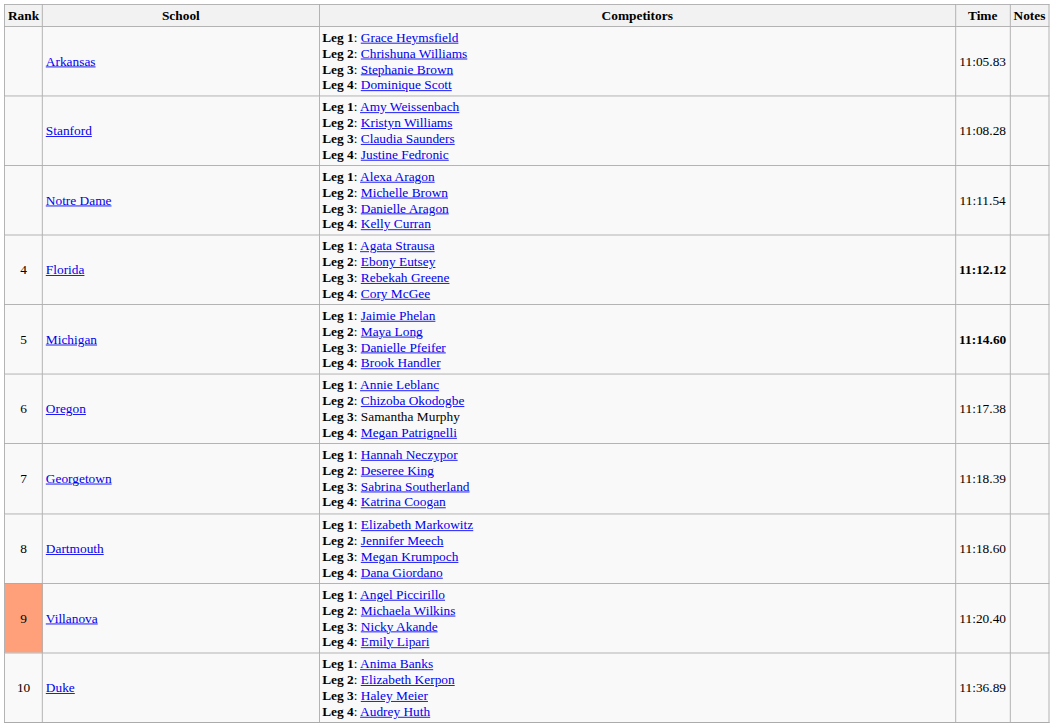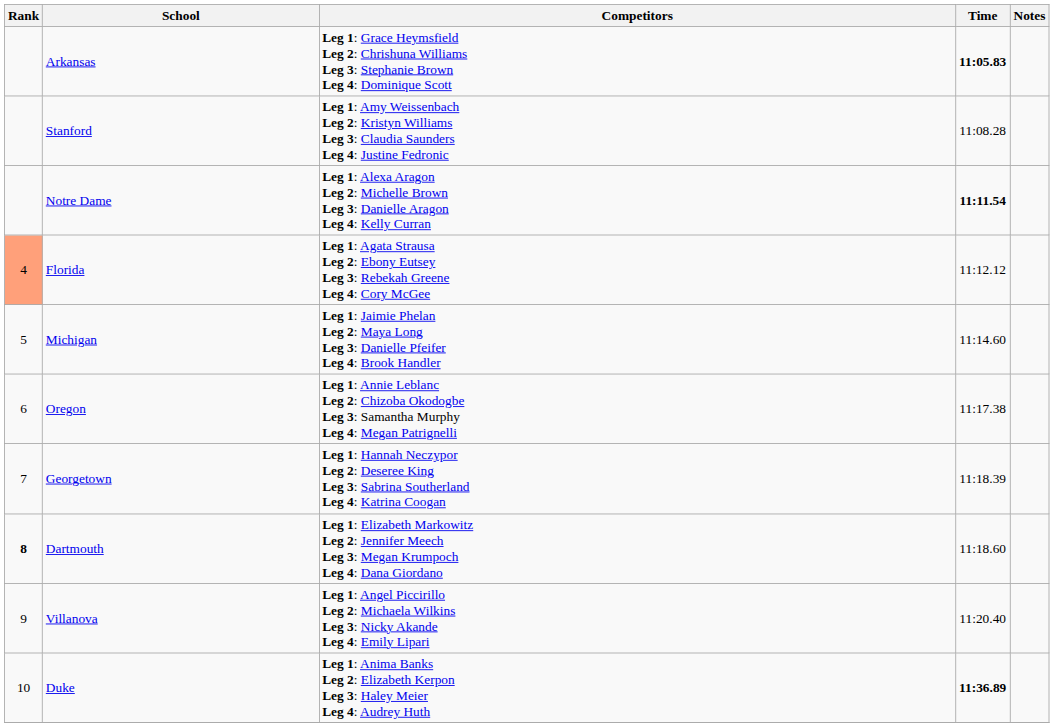(983, 61) normal -> (983, 61) bold
(983, 200) normal -> (983, 200) bold
(24, 270) no background -> (24, 270) lightsalmon background
(983, 270) bold -> (983, 270) normal
(983, 339) bold -> (983, 339) normal
(24, 548) normal -> (24, 548) bold
(24, 618) lightsalmon background -> (24, 618) no background
(983, 687) normal -> (983, 687) bold
